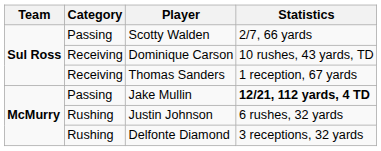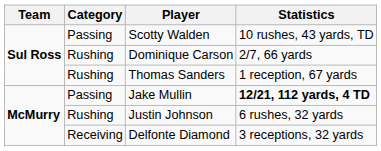(276, 35) 2/7, 66 yards -> (306, 35) 10 rushes, 43 yards, TD
(95, 55) Receiving -> (90, 55) Rushing
(306, 55) 10 rushes, 43 yards, TD -> (276, 55) 2/7, 66 yards
(95, 75) Receiving -> (90, 75) Rushing
(90, 135) Rushing -> (95, 135) Receiving
